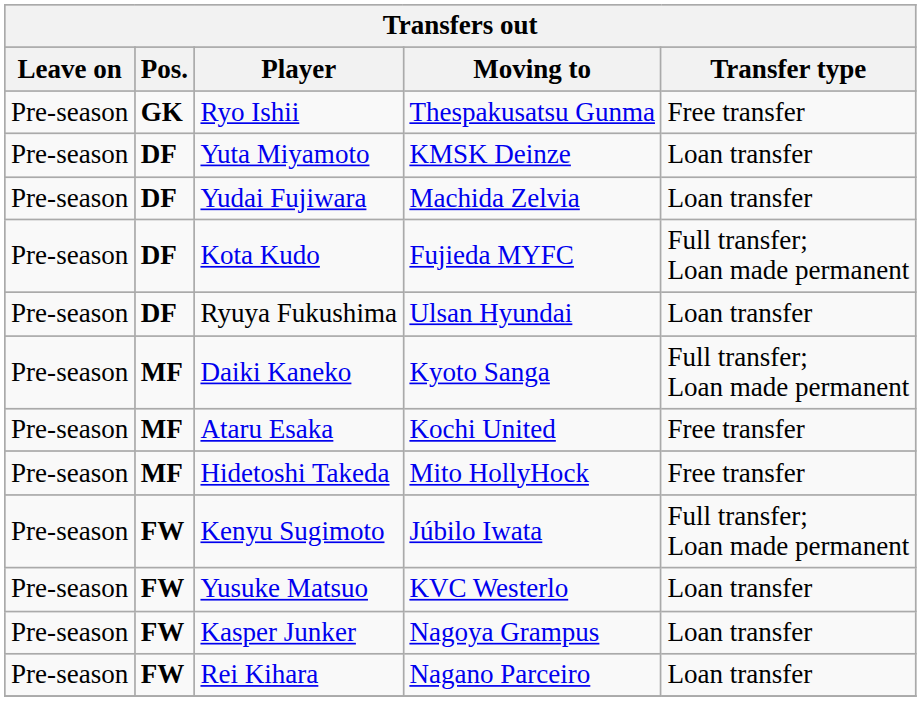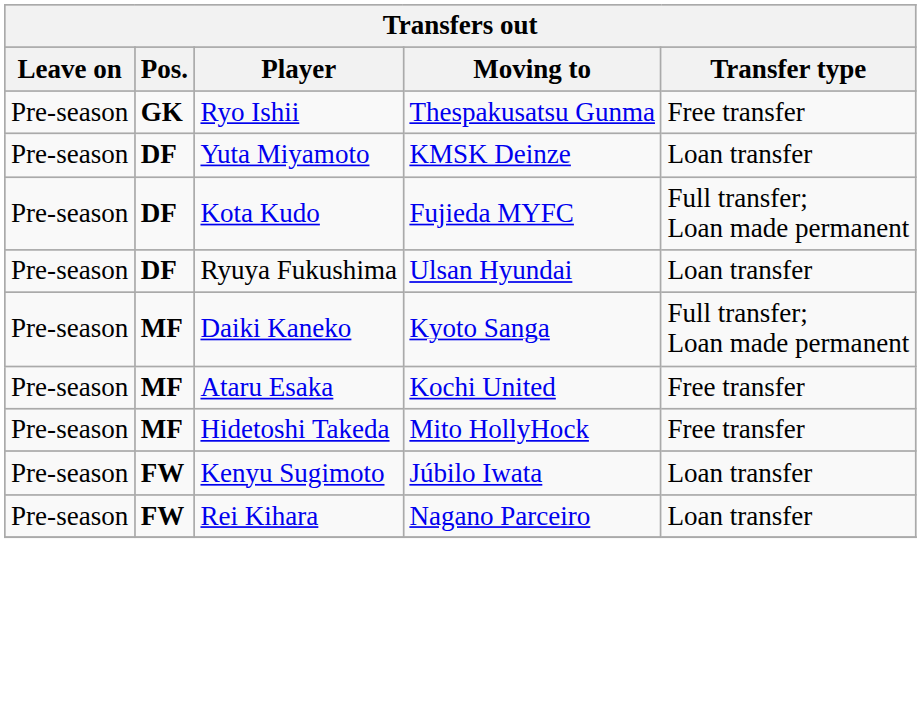- row: (283, 197)
(788, 530) Full transfer; Loan made permanent -> (740, 472) Loan transfer
- row: (284, 588)
- row: (278, 631)
